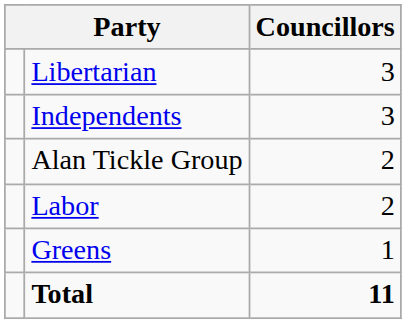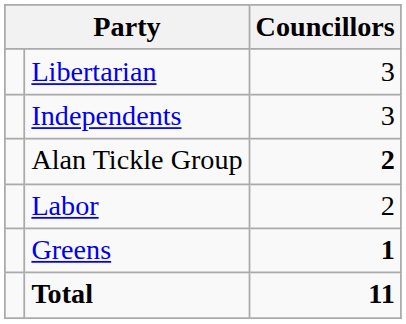(388, 160) normal -> (388, 160) bold
(388, 250) normal -> (388, 250) bold
